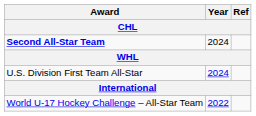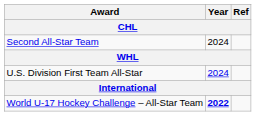(56, 42) bold -> (53, 42) normal
(218, 103) normal -> (218, 103) bold
